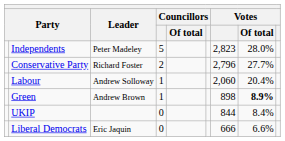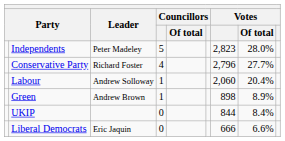(161, 65) 2 -> (161, 65) 4
(262, 97) bold -> (263, 97) normal
